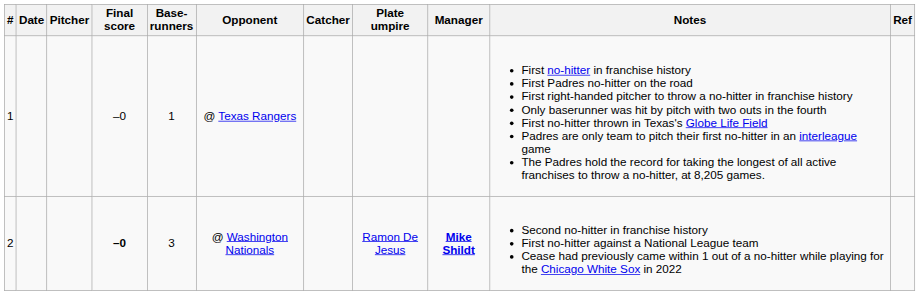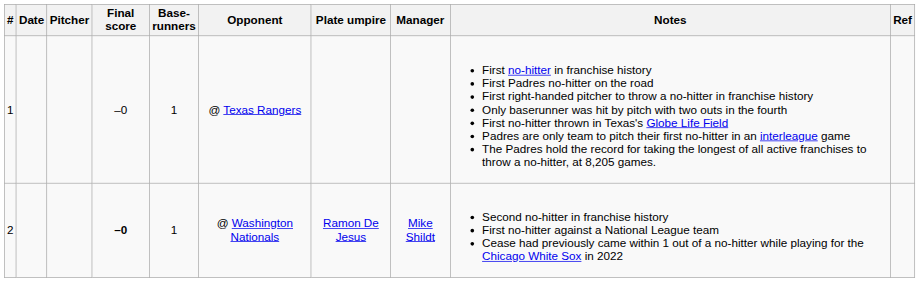- column: (328, 20)
(172, 243) 3 -> (174, 230) 1
(459, 243) bold -> (420, 230) normal
